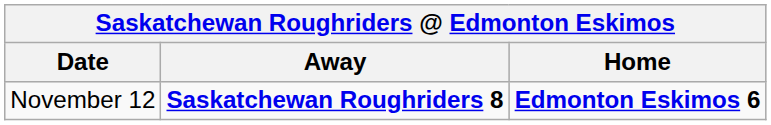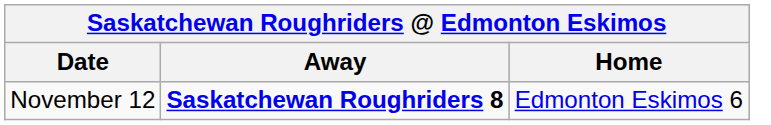(637, 100) bold -> (629, 100) normal
